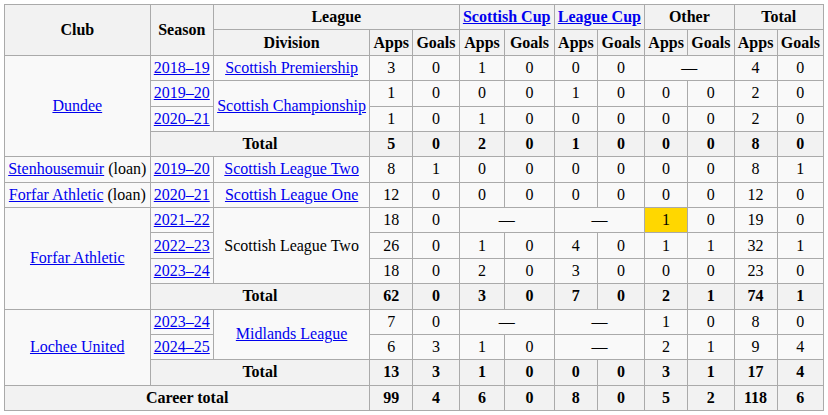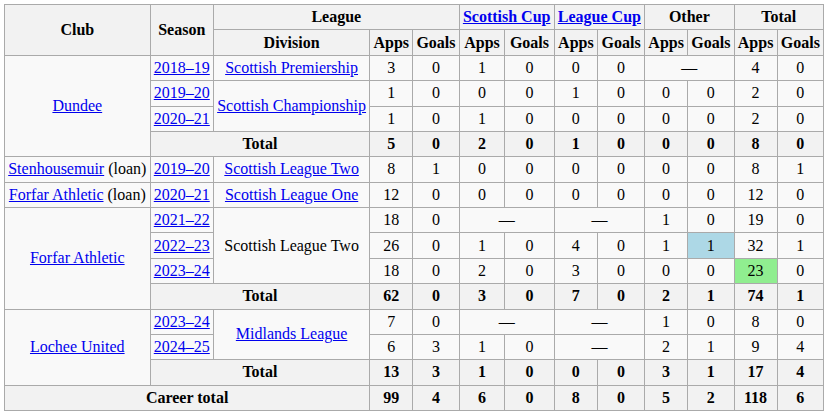(666, 220) gold background -> (666, 220) no background
(711, 245) no background -> (711, 245) lightblue background
(756, 270) no background -> (756, 270) lightgreen background
